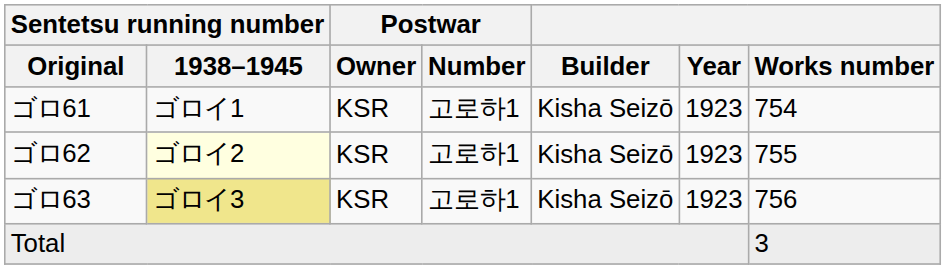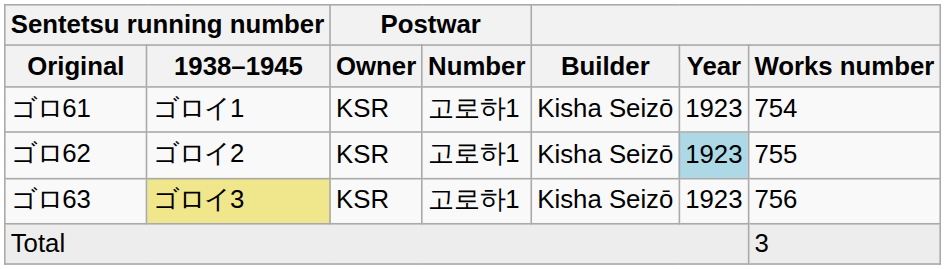(199, 153) lightyellow background -> (199, 153) no background
(714, 154) no background -> (714, 154) lightblue background
